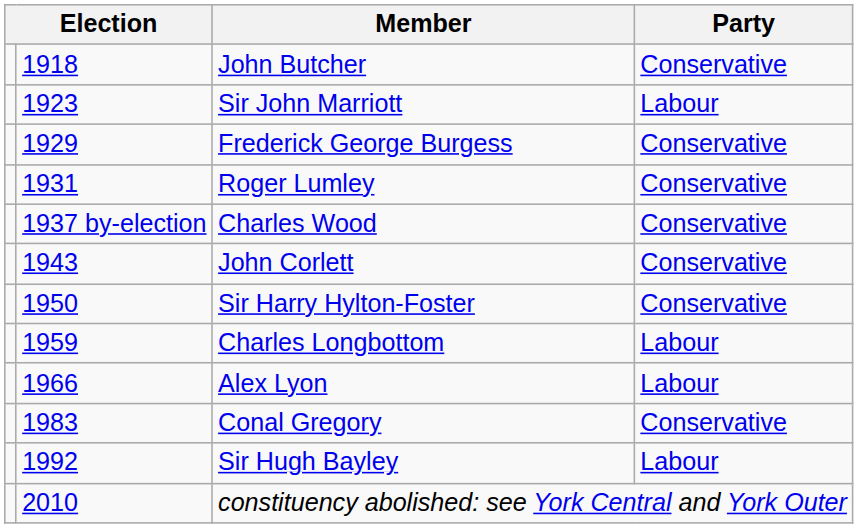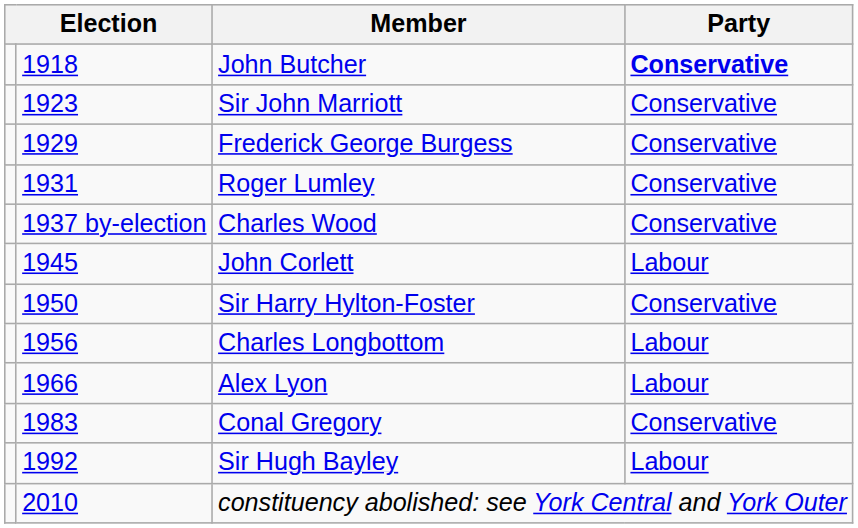(714, 64) normal -> (709, 64) bold
(679, 104) Labour -> (704, 104) Conservative
(50, 263) 1943 -> (50, 263) 1945
(714, 263) Conservative -> (670, 263) Labour
(50, 343) 1959 -> (50, 343) 1956
